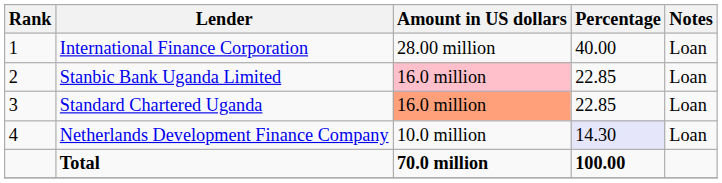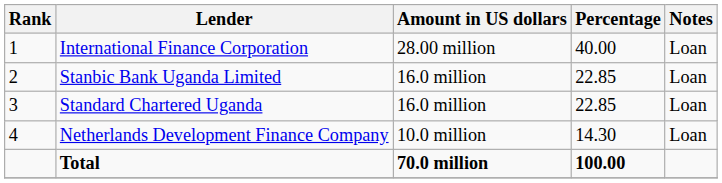(442, 76) pink background -> (442, 76) no background
(442, 105) lightsalmon background -> (442, 105) no background
(596, 134) lavender background -> (596, 134) no background
